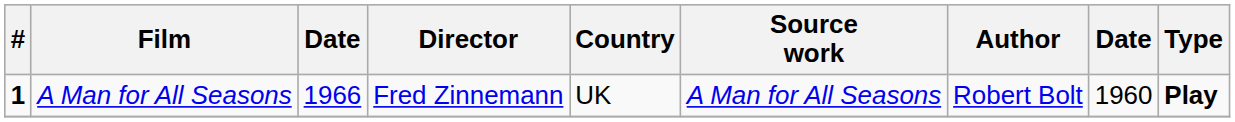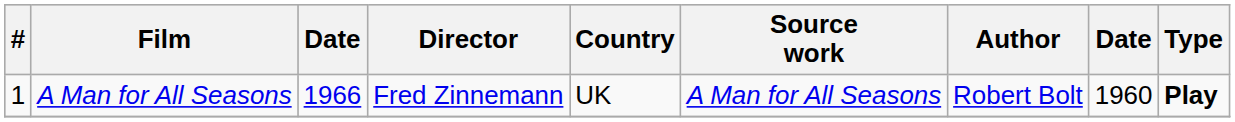(18, 95) bold -> (18, 95) normal
